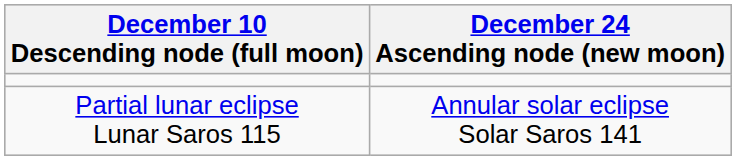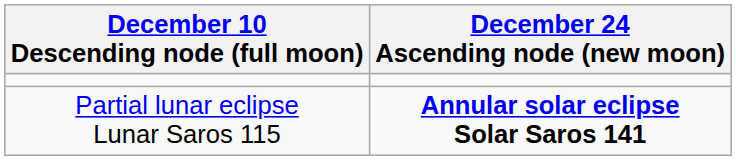(550, 120) normal -> (550, 120) bold
